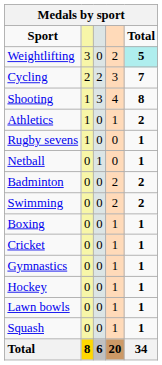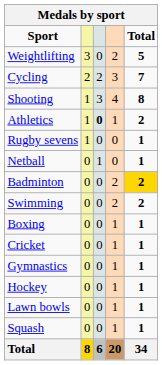(141, 57) paleturquoise background -> (141, 57) no background
(100, 119) normal -> (100, 119) bold
(141, 182) no background -> (141, 182) gold background
